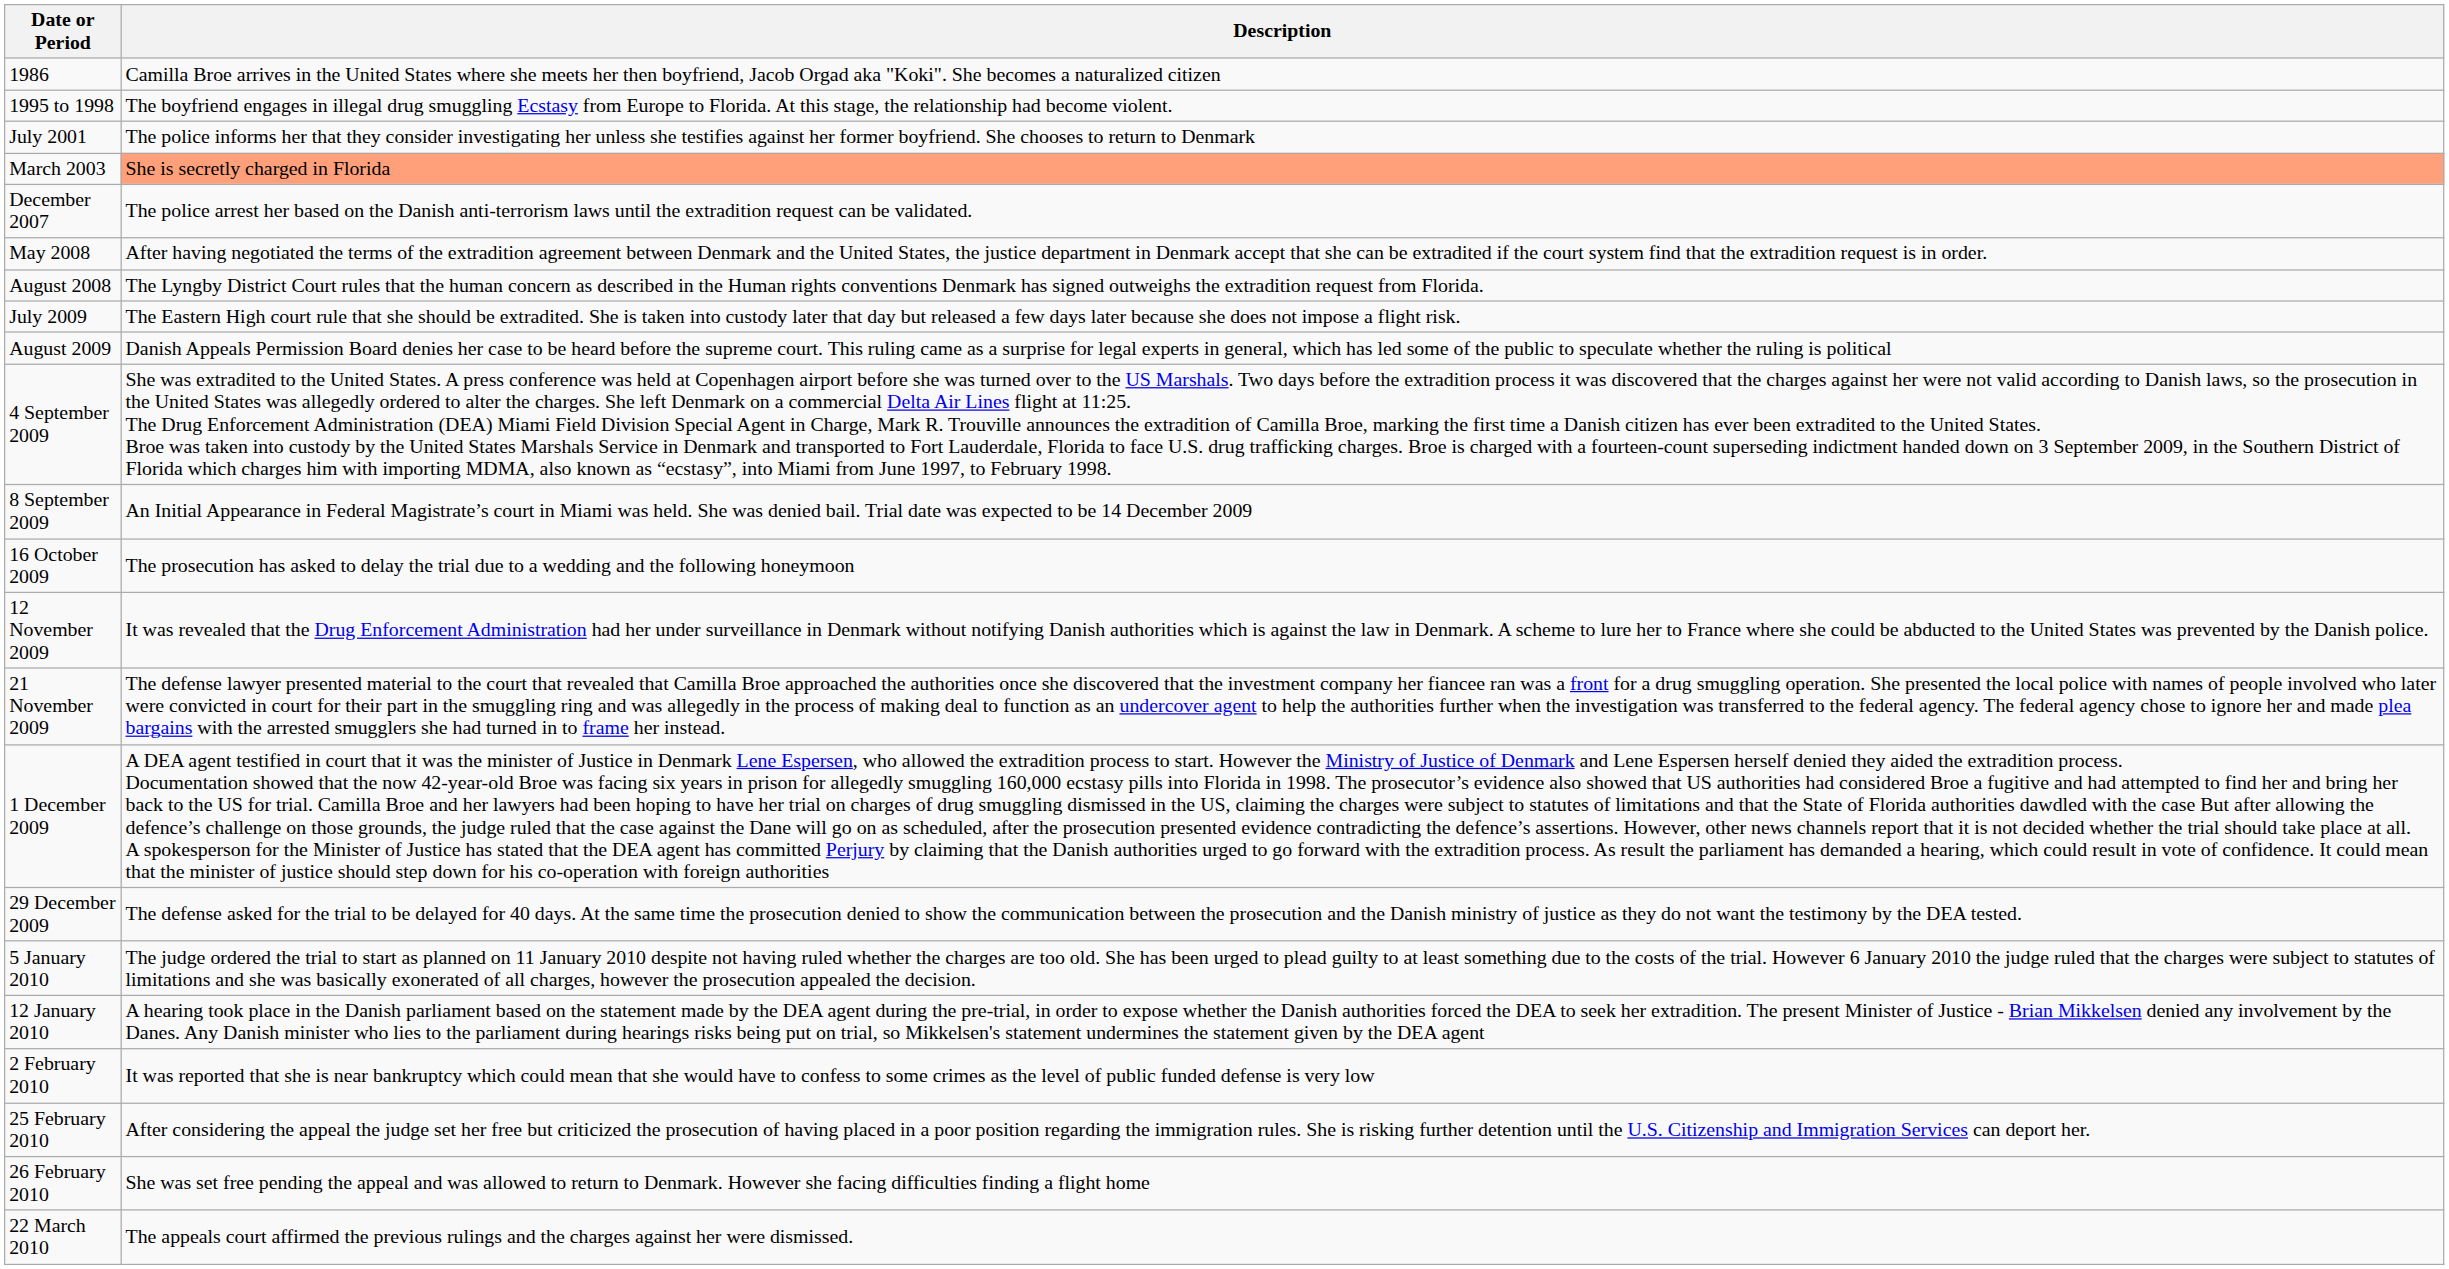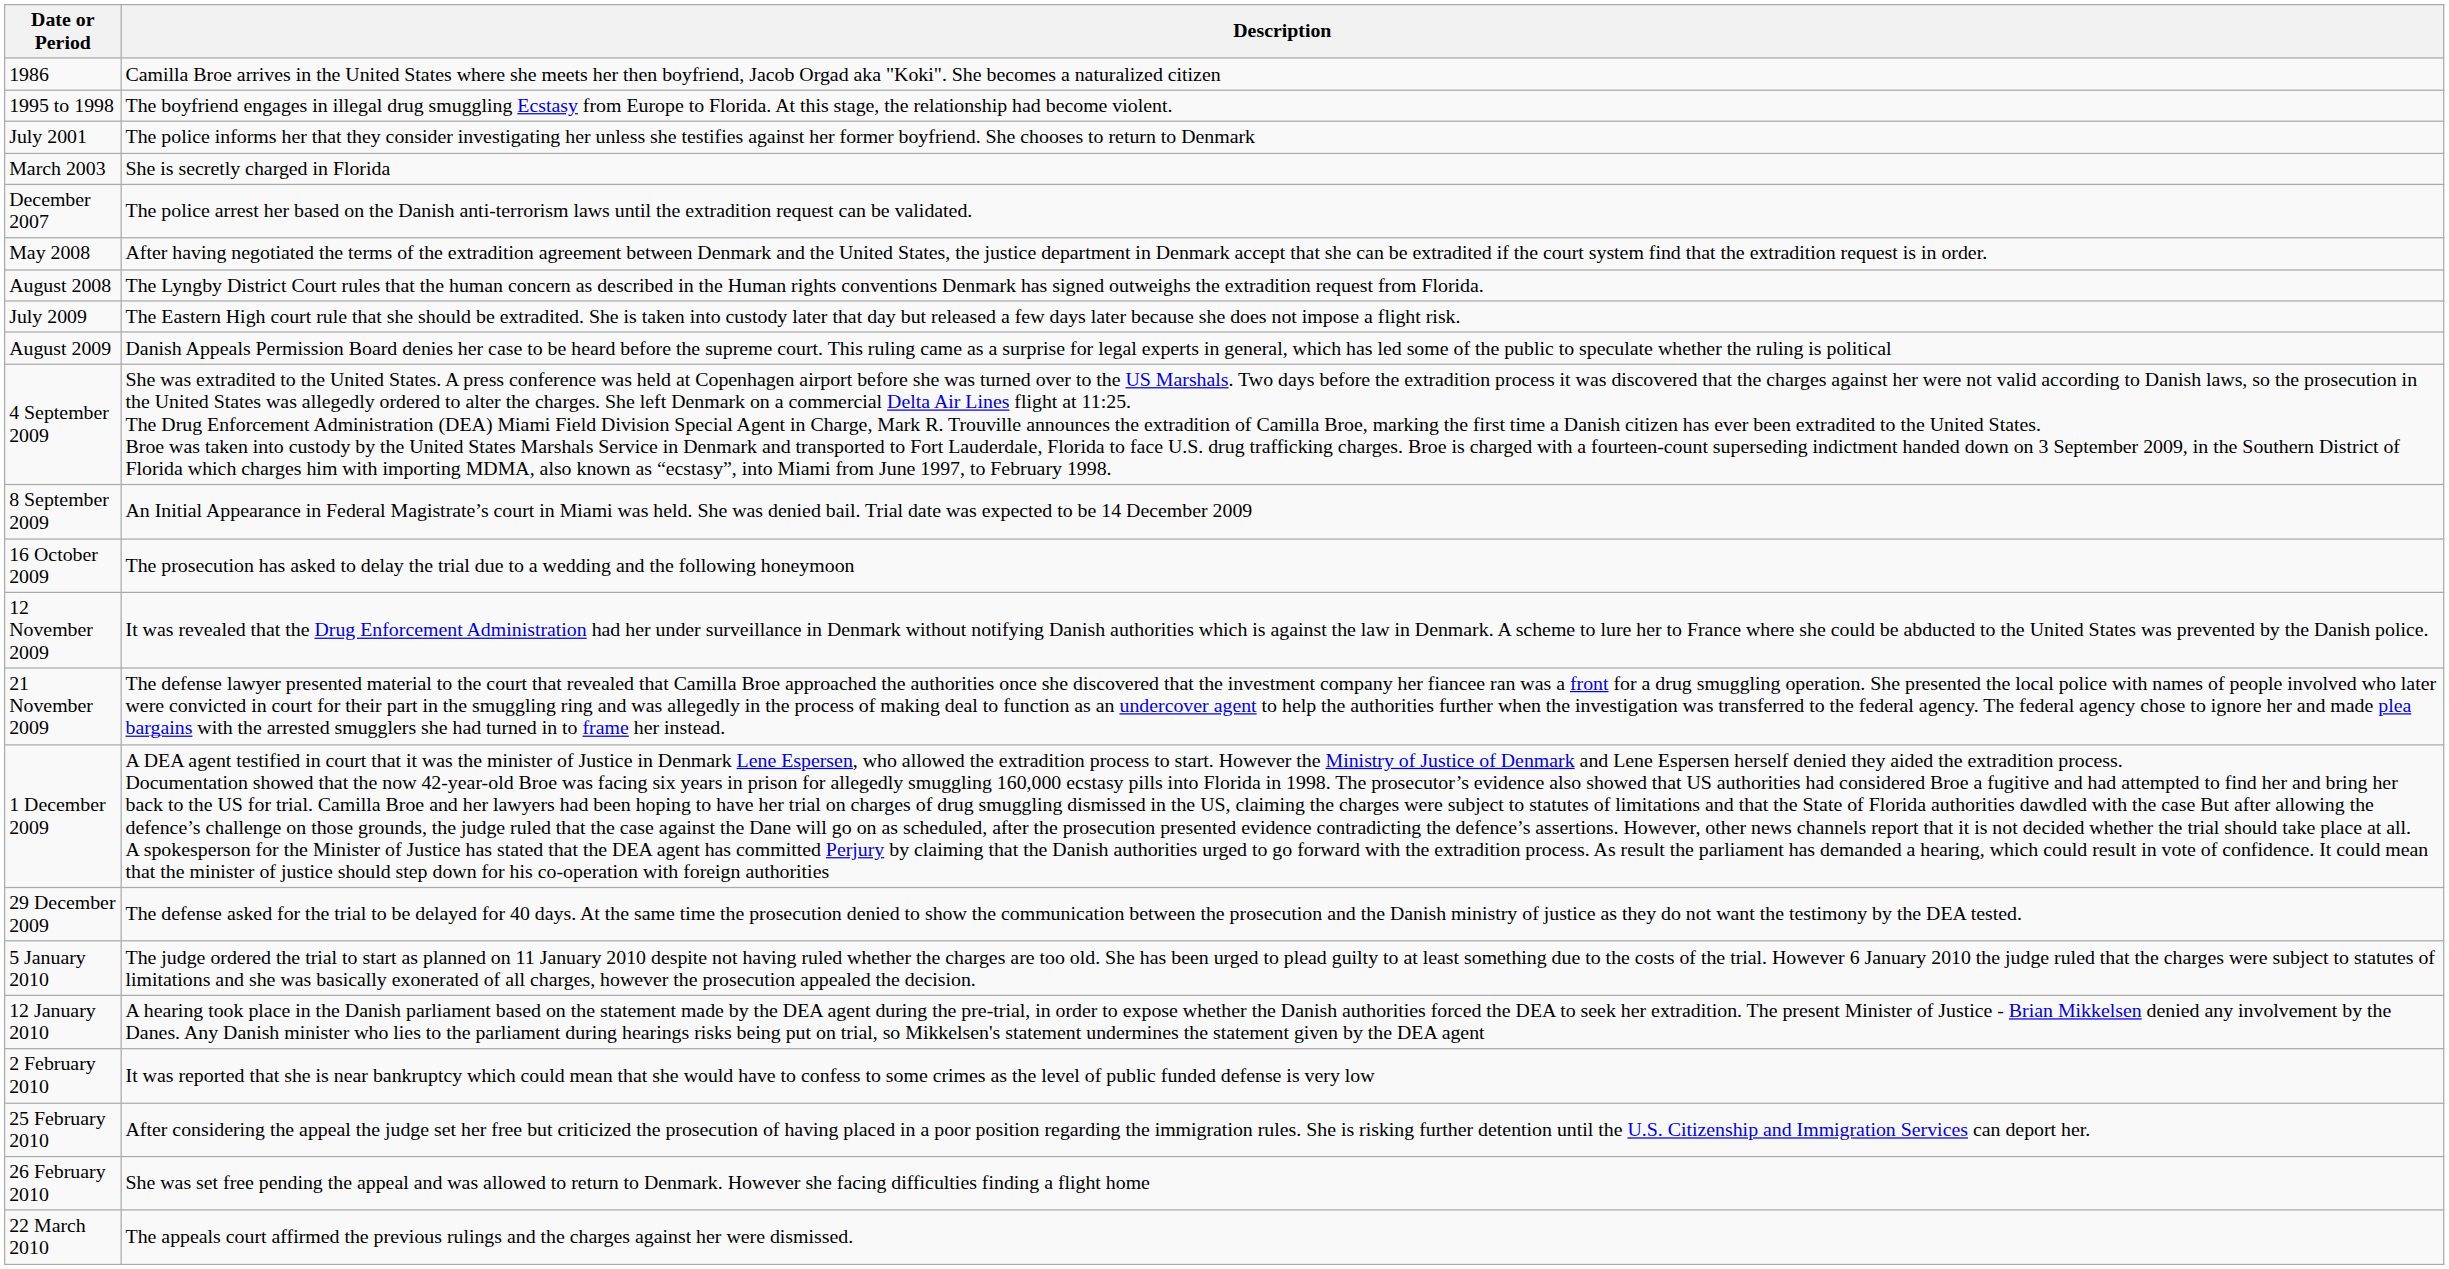(258, 168) lightsalmon background -> (258, 168) no background
